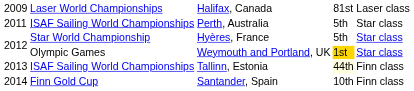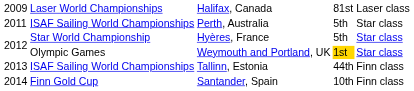(343, 67) lightyellow background -> (343, 67) no background
